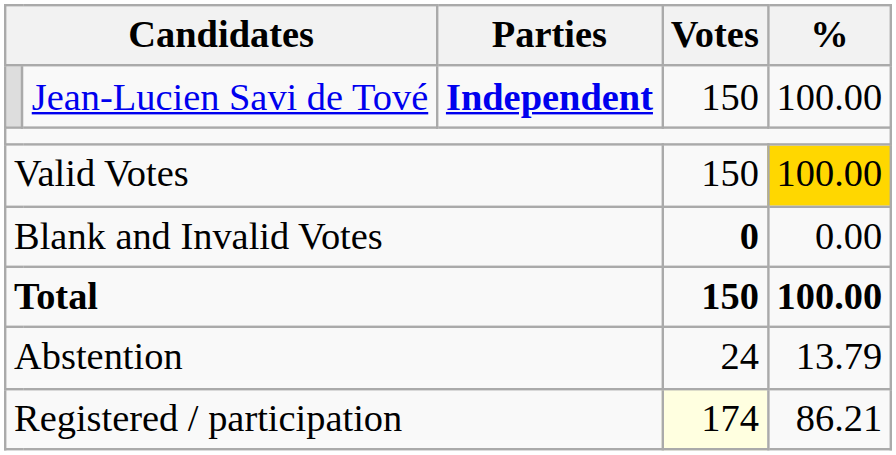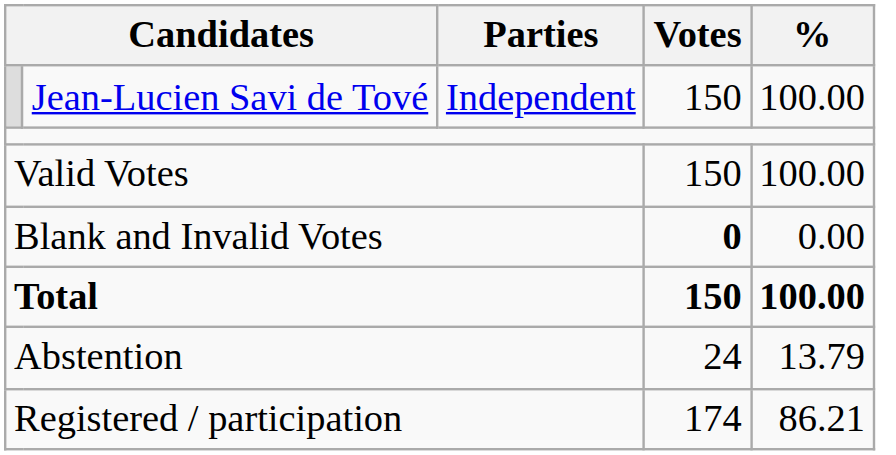(549, 95) bold -> (541, 95) normal
(829, 174) gold background -> (812, 174) no background
(730, 418) lightyellow background -> (713, 418) no background
